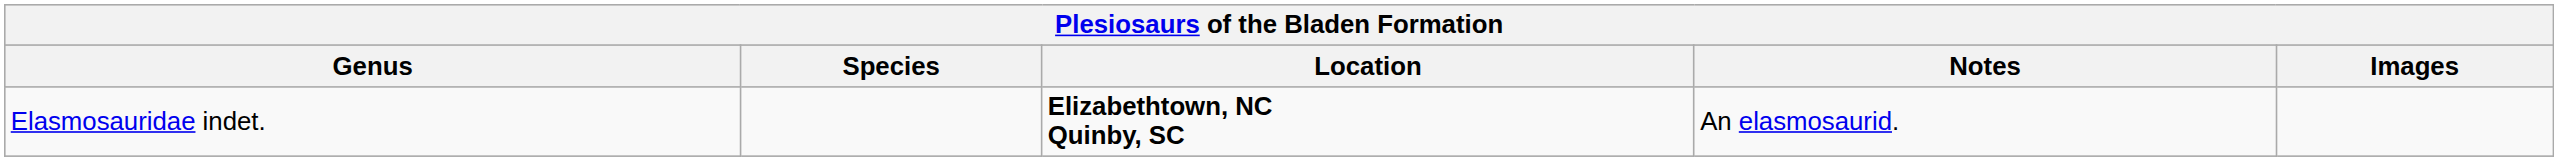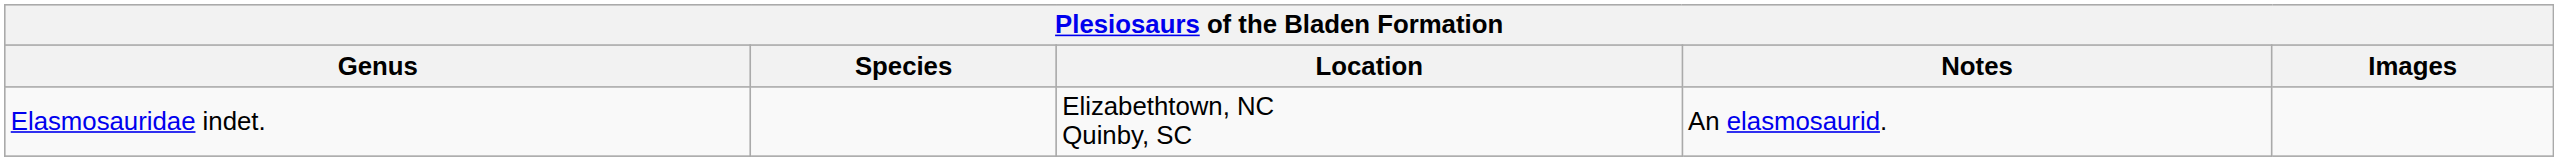(1160, 121) bold -> (1168, 121) normal
